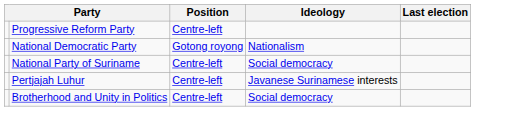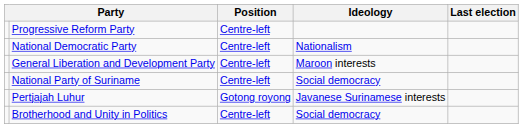(208, 47) Gotong royong -> (245, 47) Centre-left
+ row: (113, 64)
(197, 81) Centre-left -> (255, 98) Gotong royong
